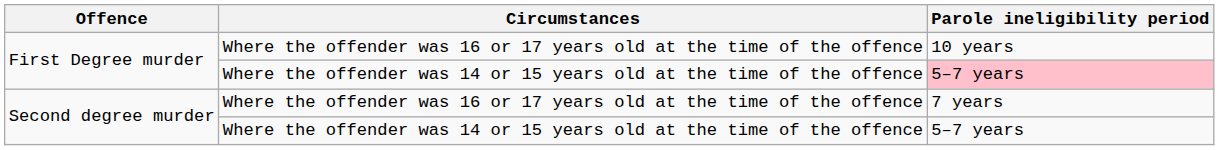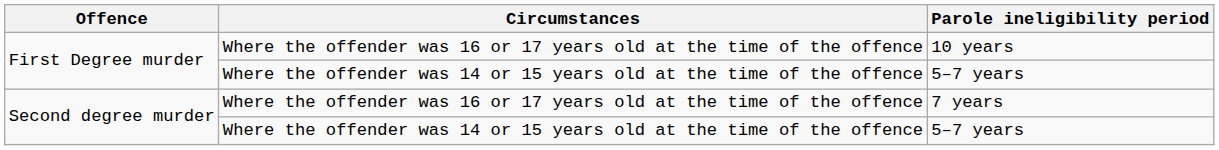(978, 75) pink background -> (978, 75) no background
